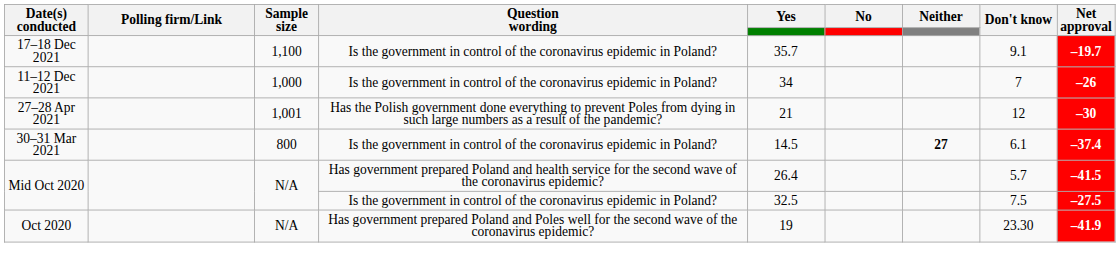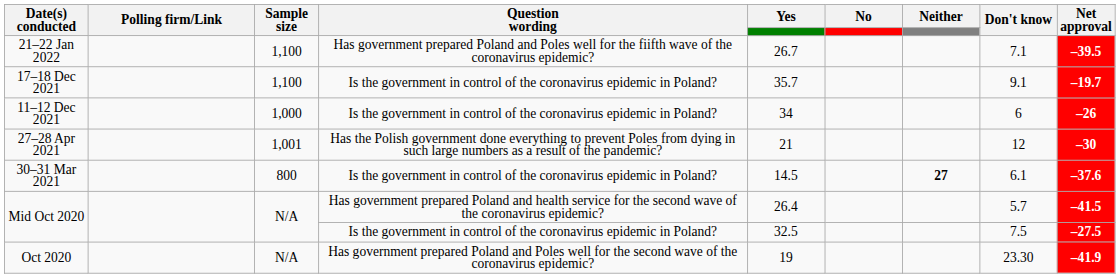+ row: (46, 51)
(1018, 82) 7 -> (1018, 113) 6
(1086, 145) –37.4 -> (1086, 176) –37.6
